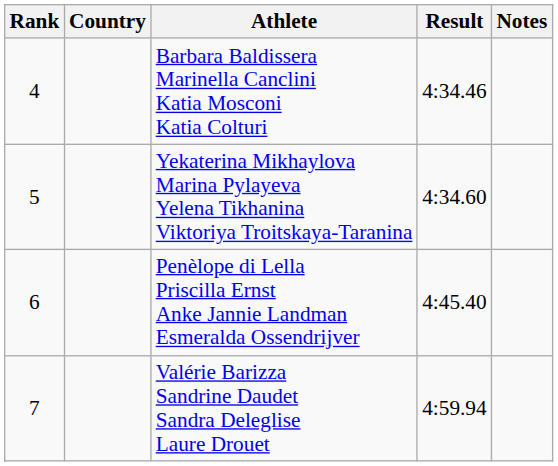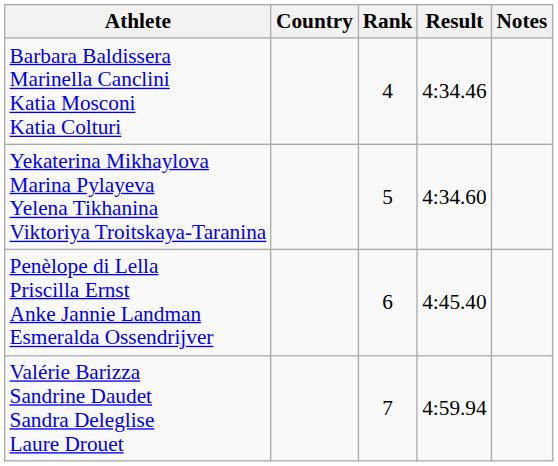columns swapped: (34, 21) <-> (284, 21)
